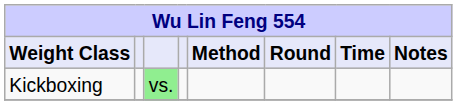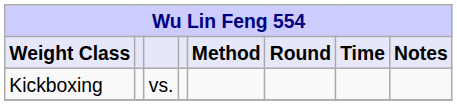(161, 84) lightgreen background -> (161, 84) no background
